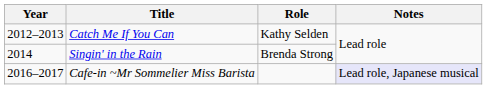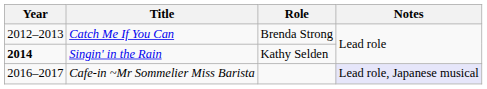(294, 34) Kathy Selden -> (297, 34) Brenda Strong
(20, 53) normal -> (20, 53) bold
(297, 53) Brenda Strong -> (294, 53) Kathy Selden
